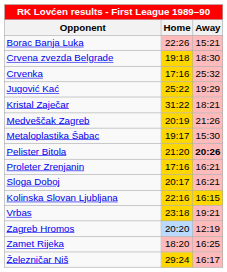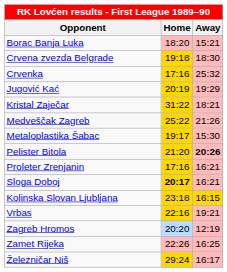(177, 43) 22:26 -> (177, 43) 18:20
(177, 89) 25:22 -> (177, 89) 20:19
(177, 120) 20:19 -> (177, 120) 25:22
(177, 182) normal -> (177, 182) bold
(177, 197) 22:16 -> (177, 197) 23:18
(177, 213) 23:18 -> (177, 213) 22:16
(177, 244) 18:20 -> (177, 244) 22:26
